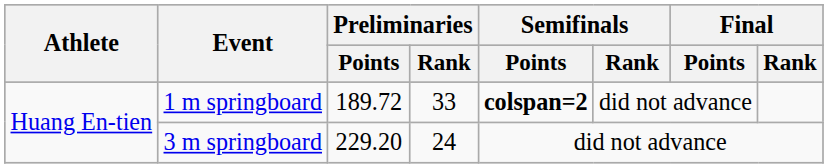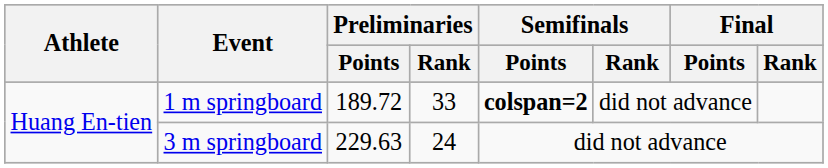(369, 142) 229.20 -> (369, 142) 229.63
